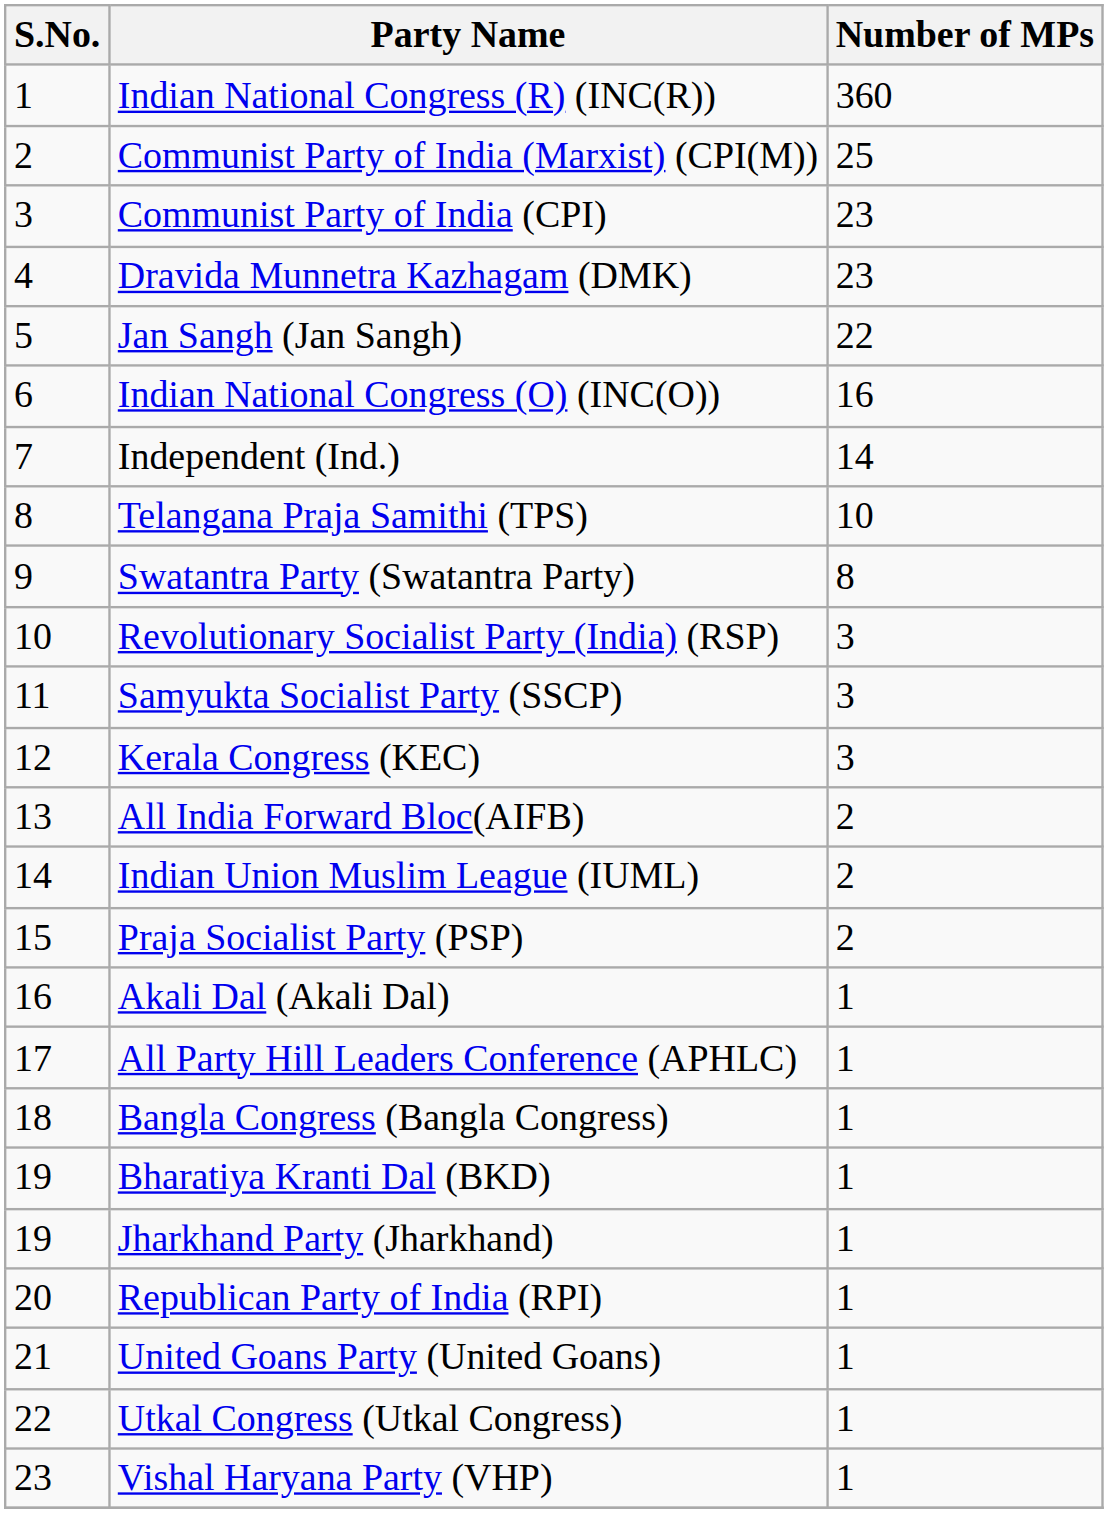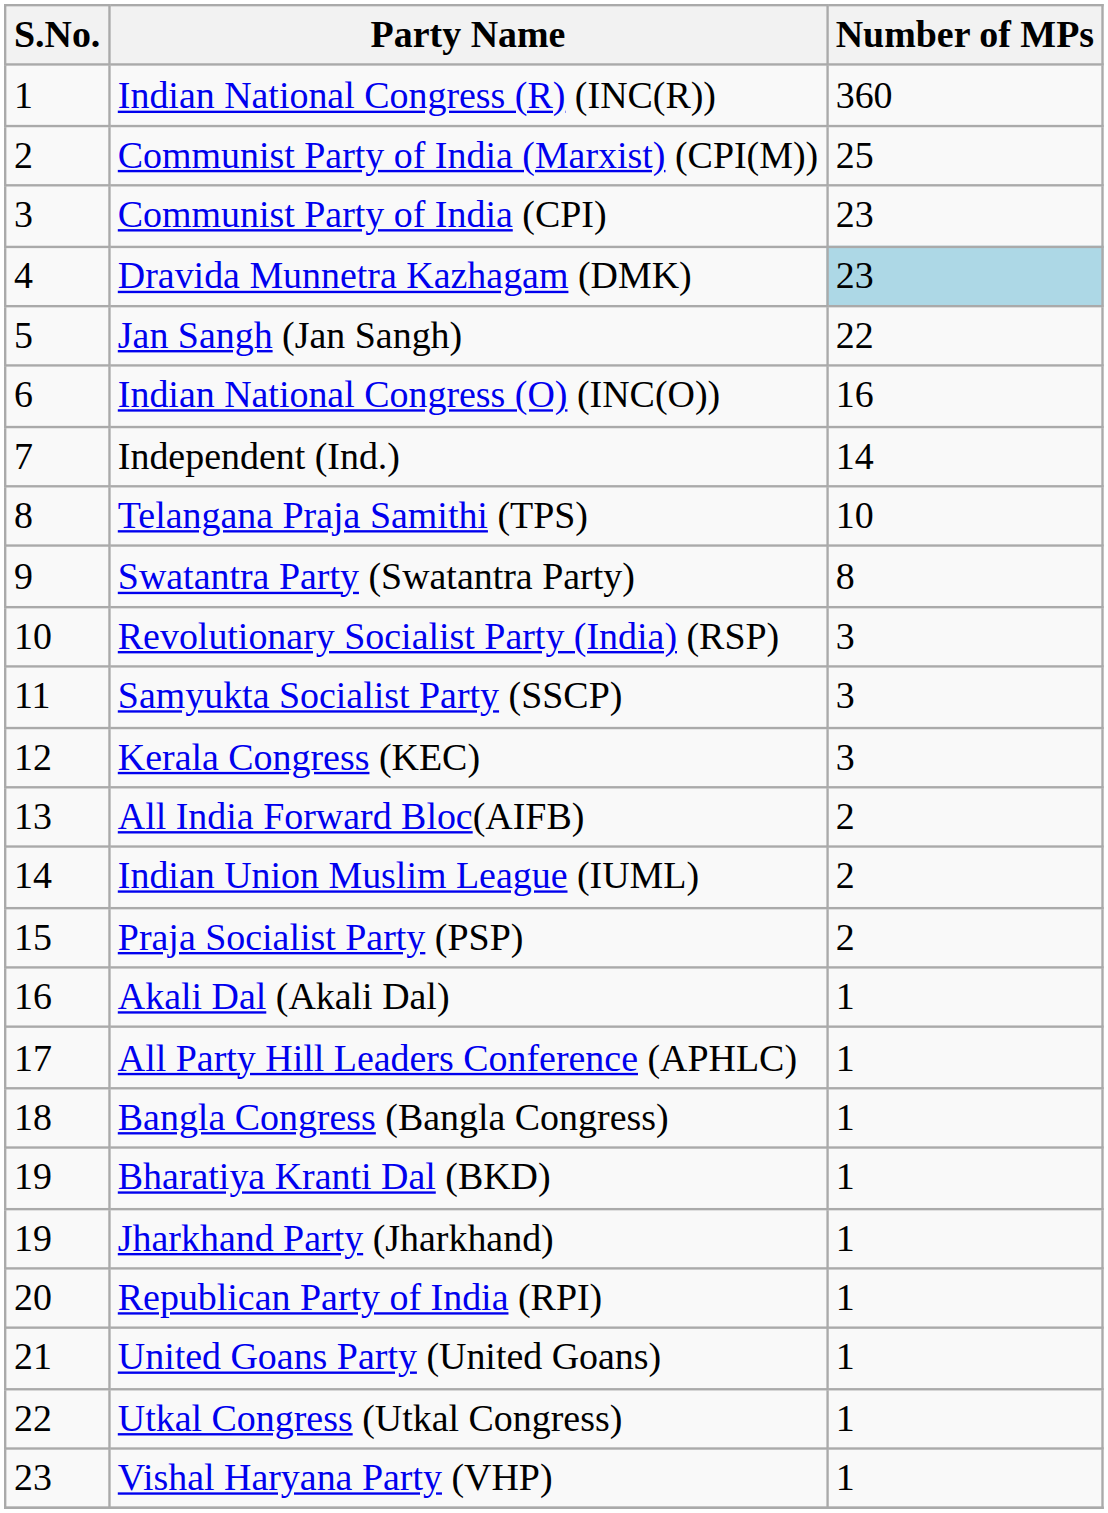(855, 275) no background -> (855, 275) lightblue background
